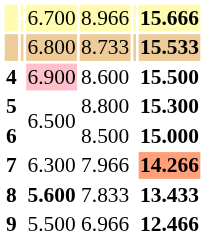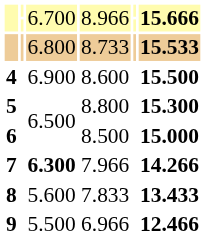(52, 76) pink background -> (52, 76) no background
(52, 165) normal -> (52, 165) bold
(170, 165) lightsalmon background -> (170, 165) no background
(52, 194) bold -> (52, 194) normal
